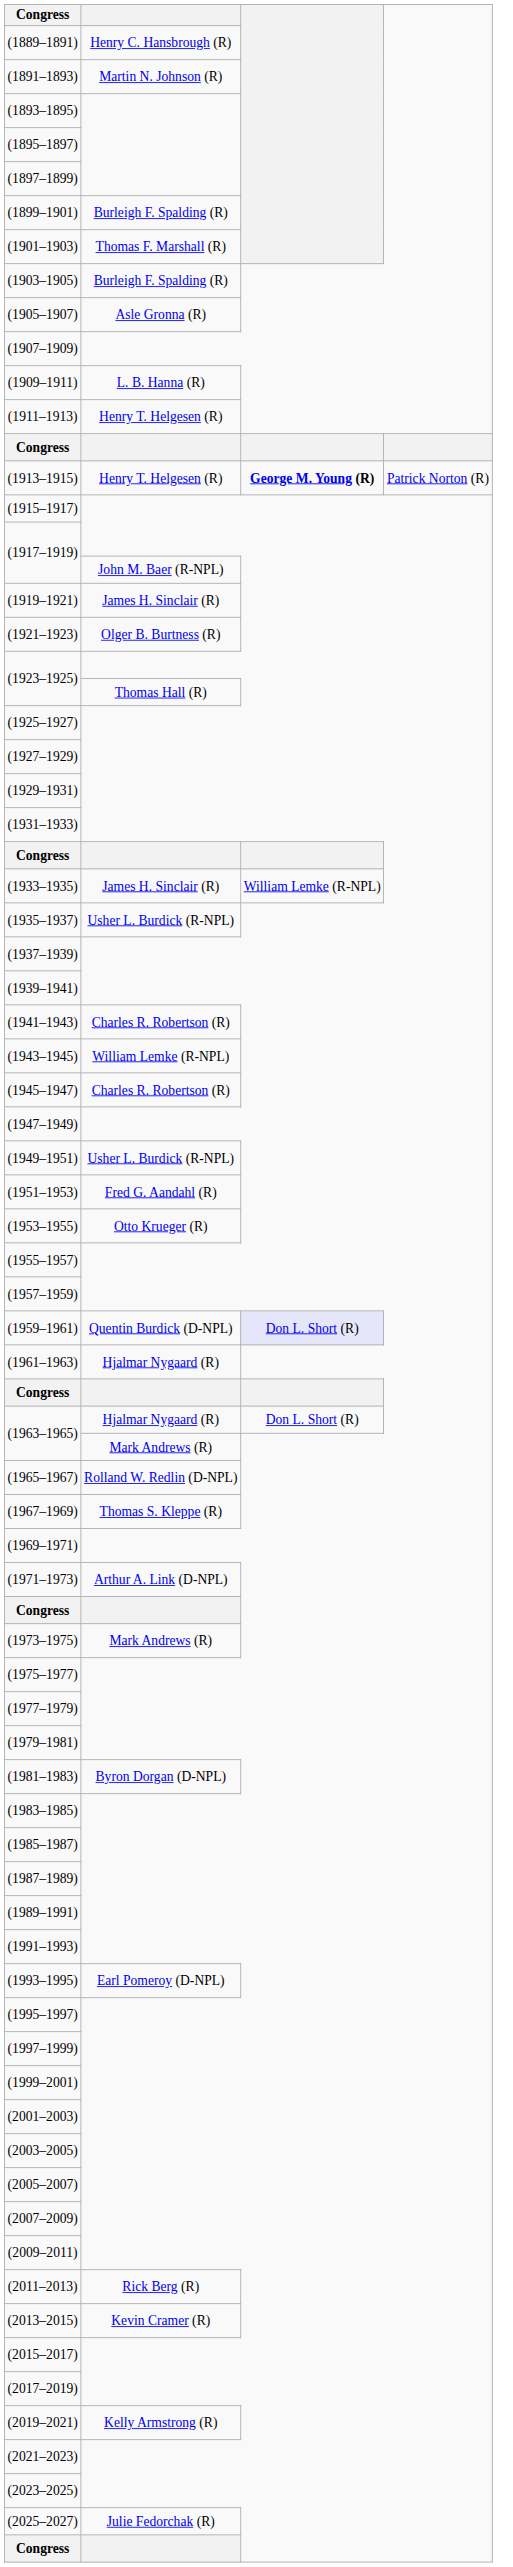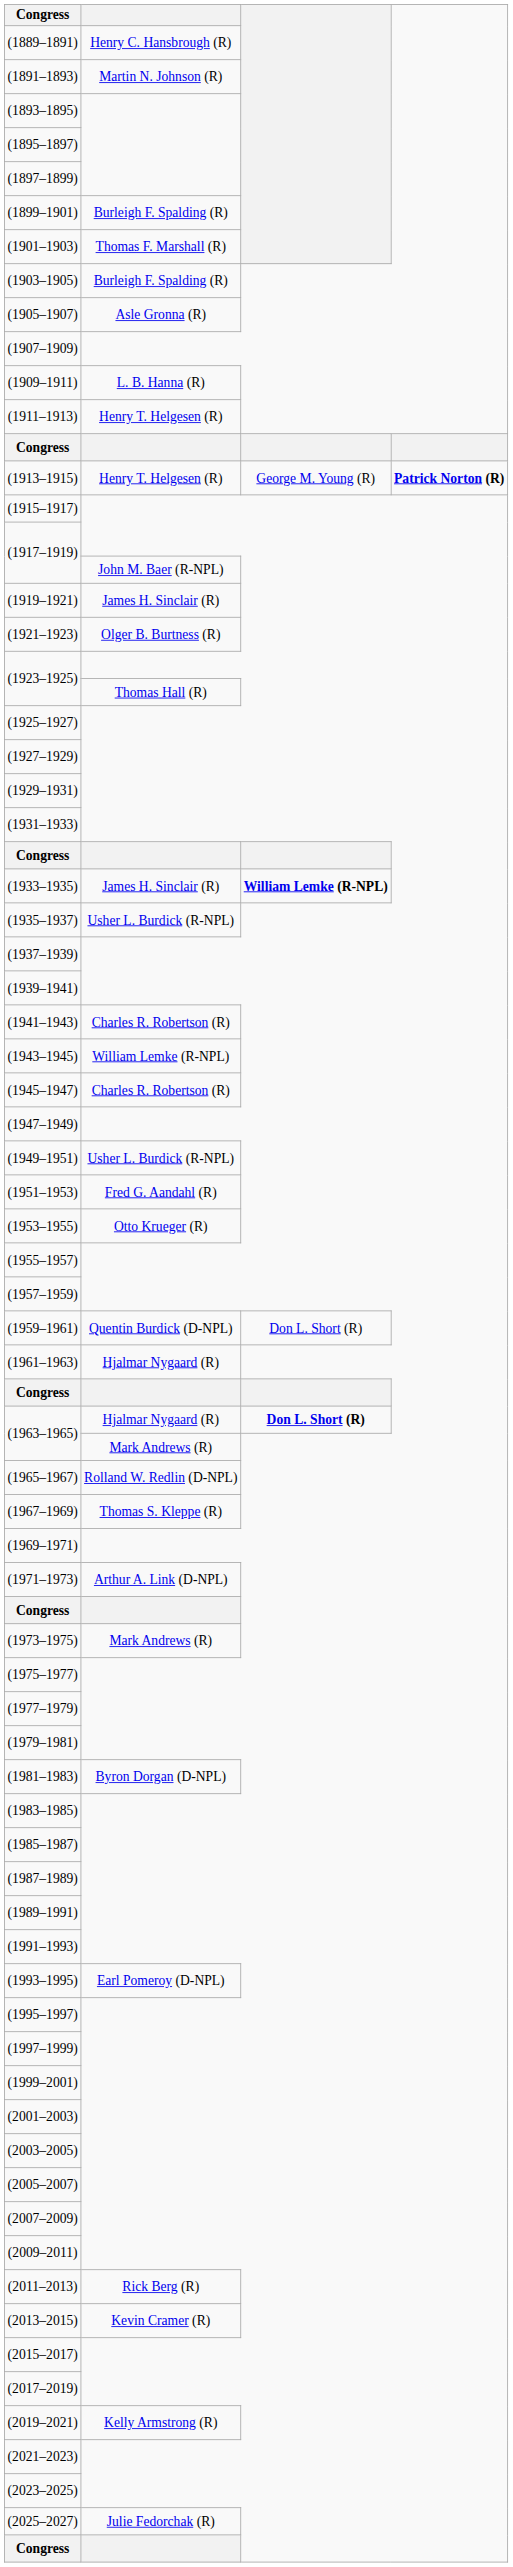(312, 478) bold -> (316, 478) normal
(438, 478) normal -> (449, 478) bold
(312, 886) normal -> (316, 886) bold
(312, 1328) lavender background -> (316, 1328) no background
(312, 1420) normal -> (316, 1420) bold
